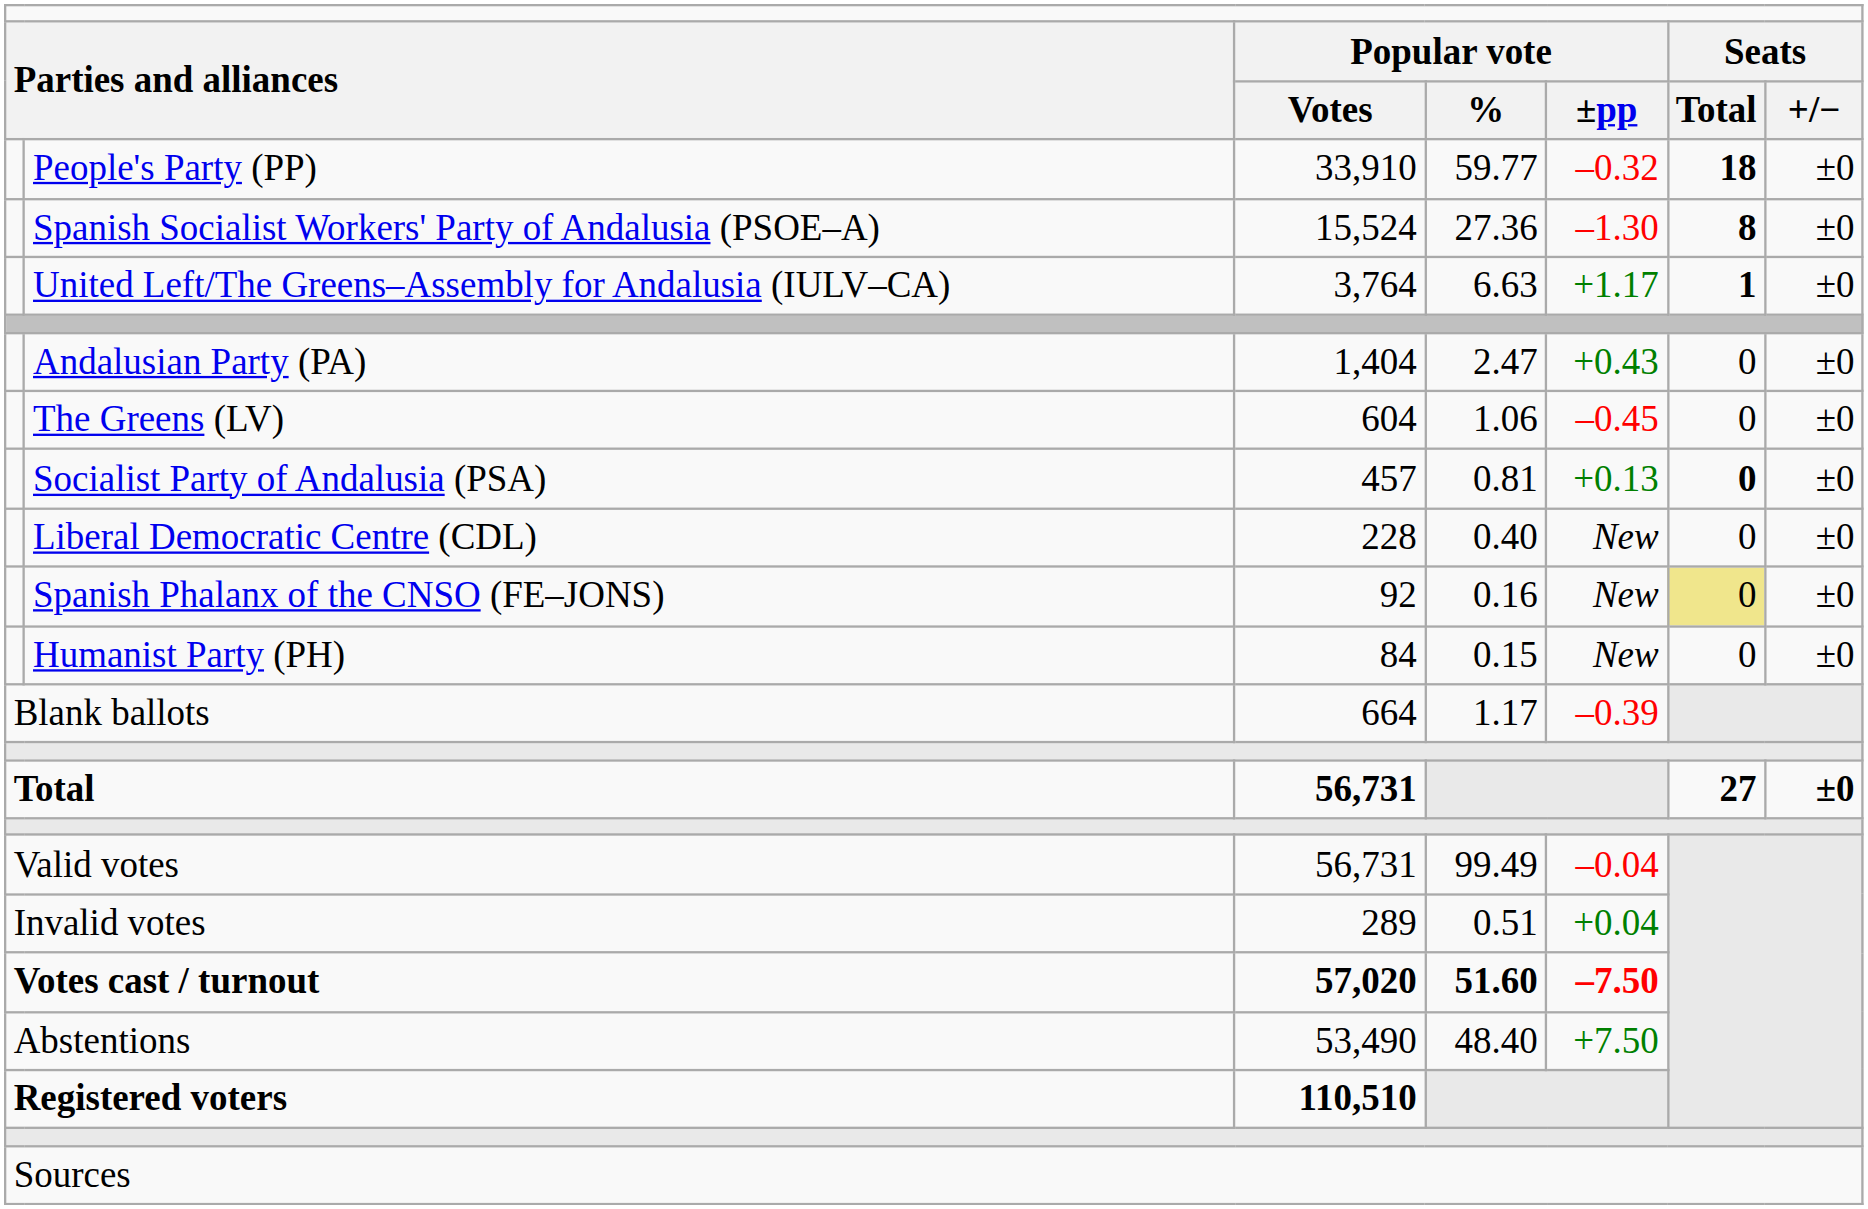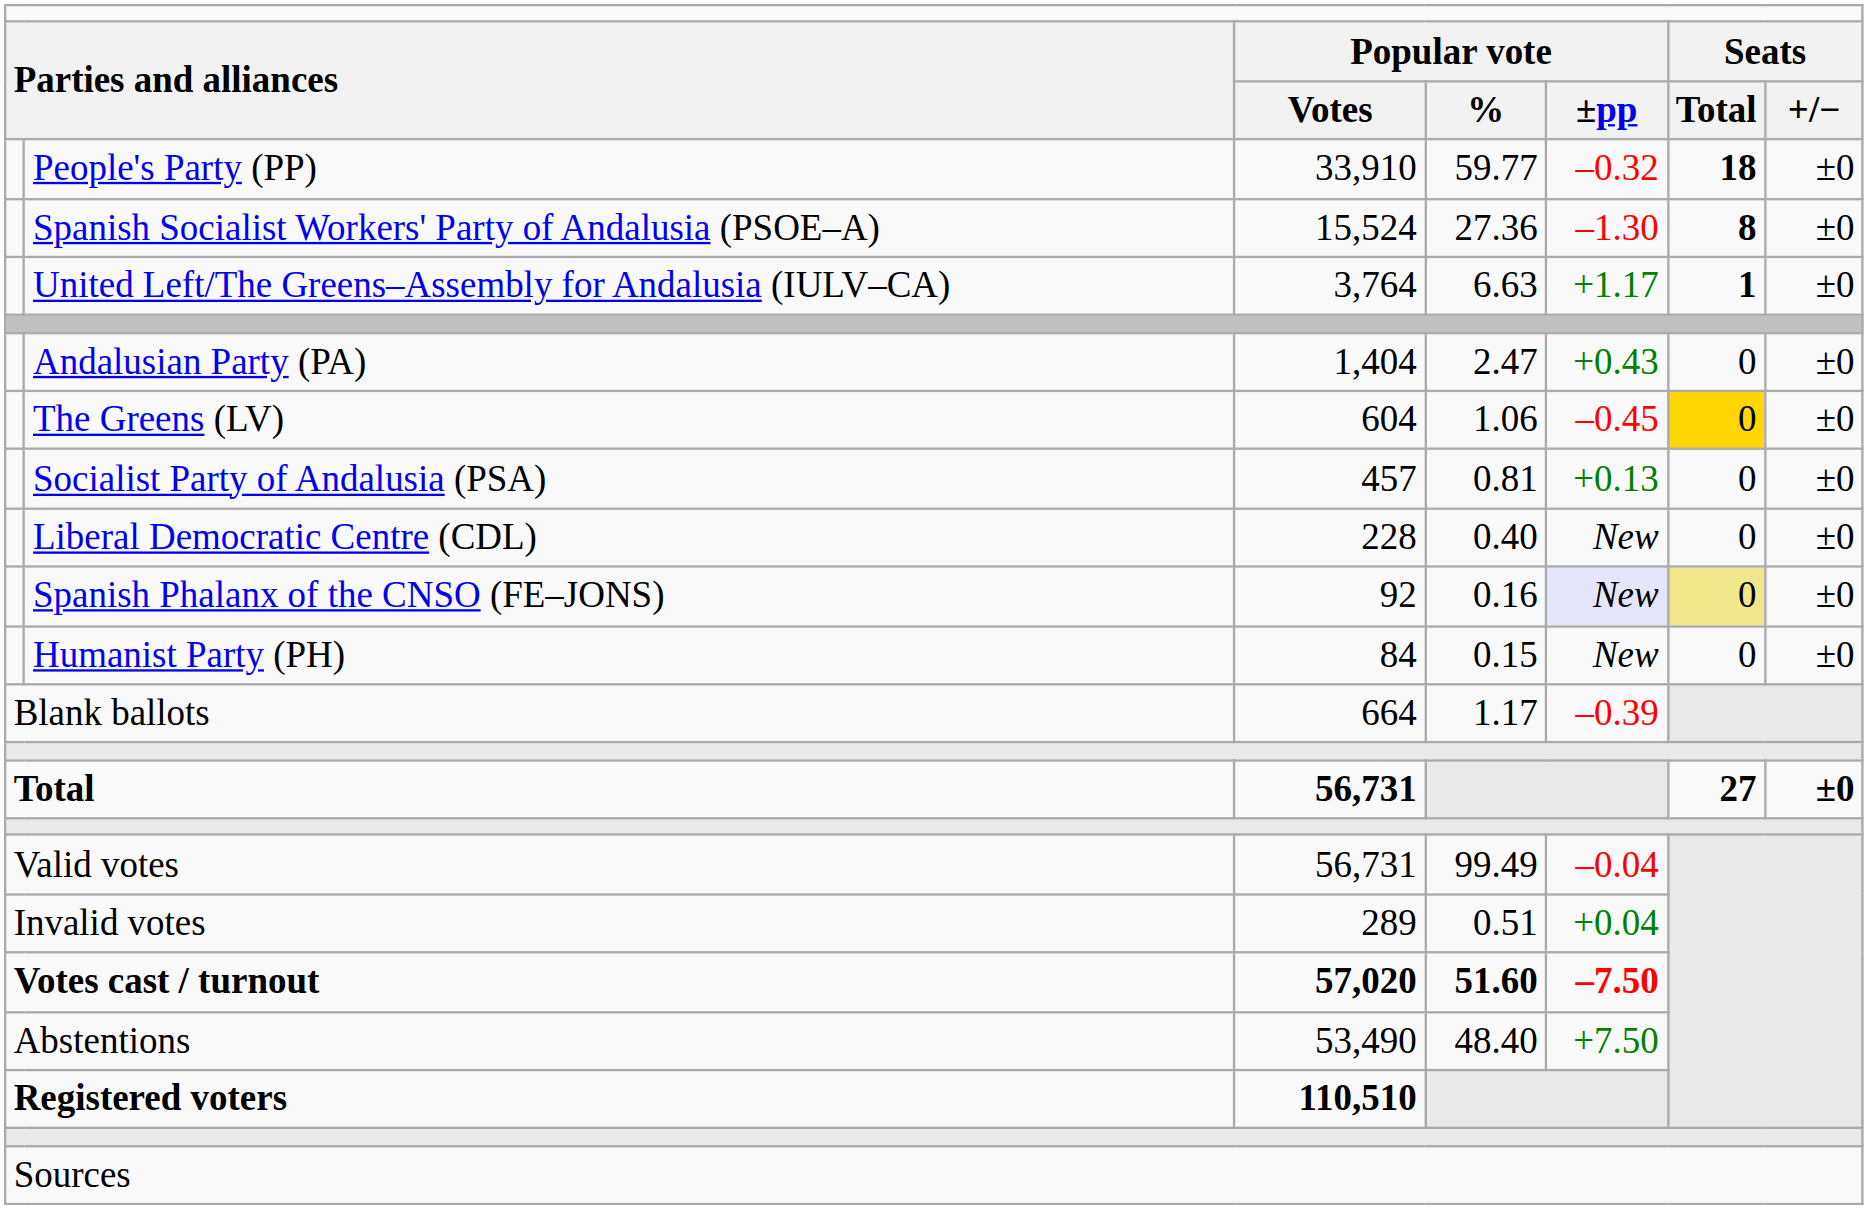(1747, 419) no background -> (1747, 419) gold background
(1747, 478) bold -> (1747, 478) normal
(1626, 595) no background -> (1626, 595) lavender background
